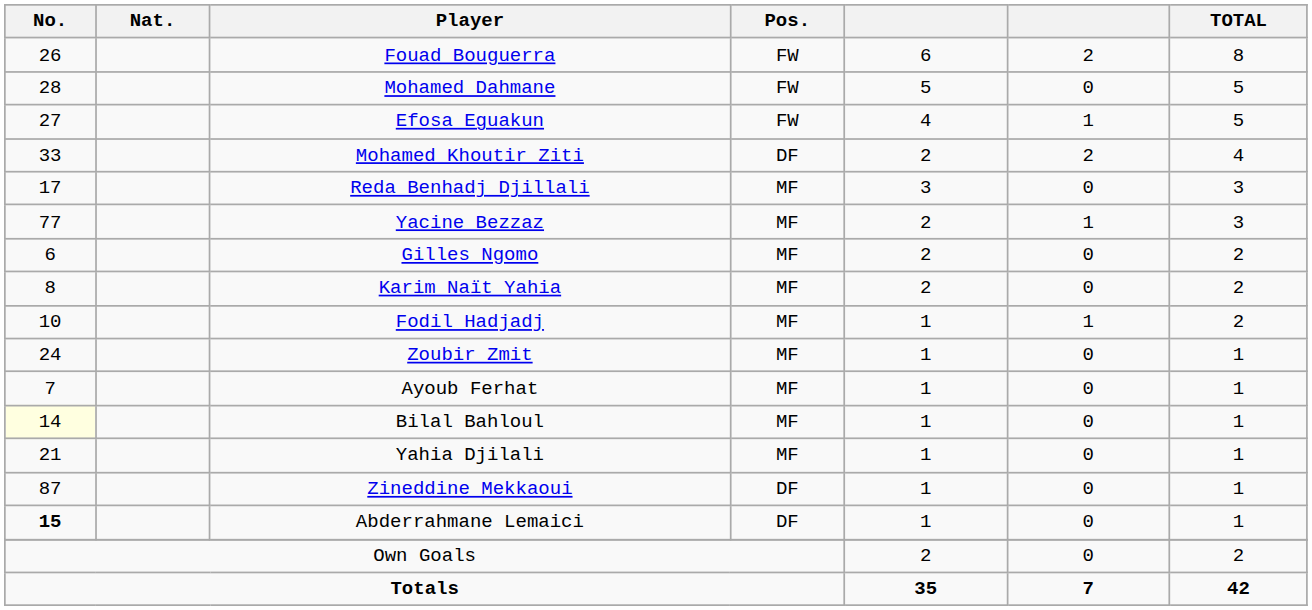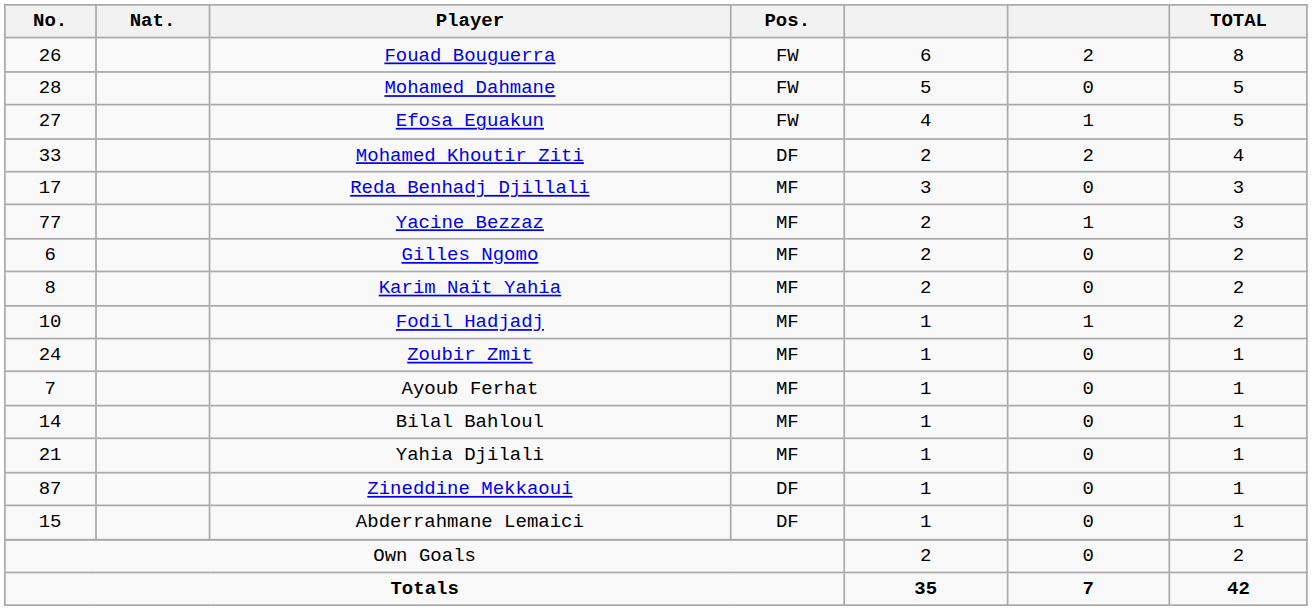(50, 422) lightyellow background -> (50, 422) no background
(50, 522) bold -> (50, 522) normal
